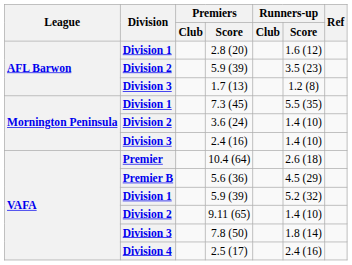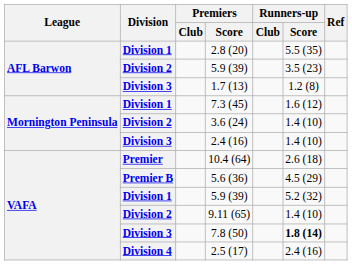(304, 50) 1.6 (12) -> (304, 50) 5.5 (35)
(304, 104) 5.5 (35) -> (304, 104) 1.6 (12)
(304, 232) normal -> (304, 232) bold
